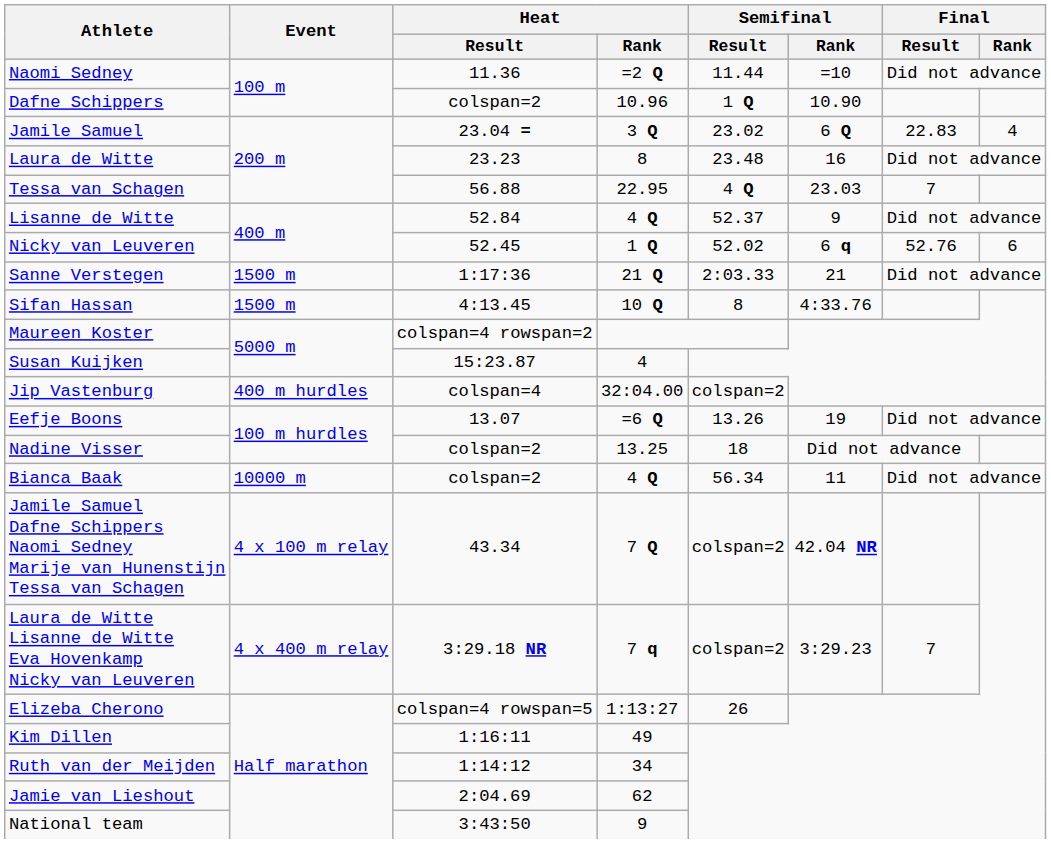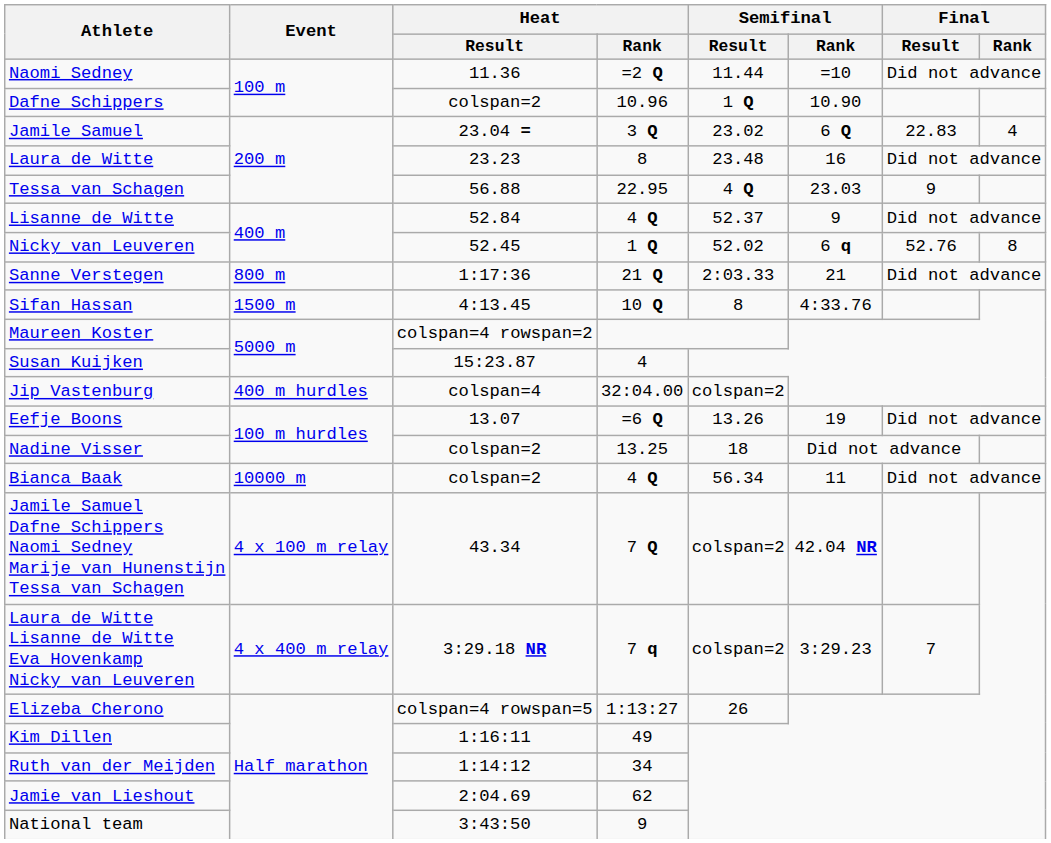(931, 189) 7 -> (931, 189) 9
(1012, 247) 6 -> (1012, 247) 8
(265, 276) 1500 m -> (260, 276) 800 m
